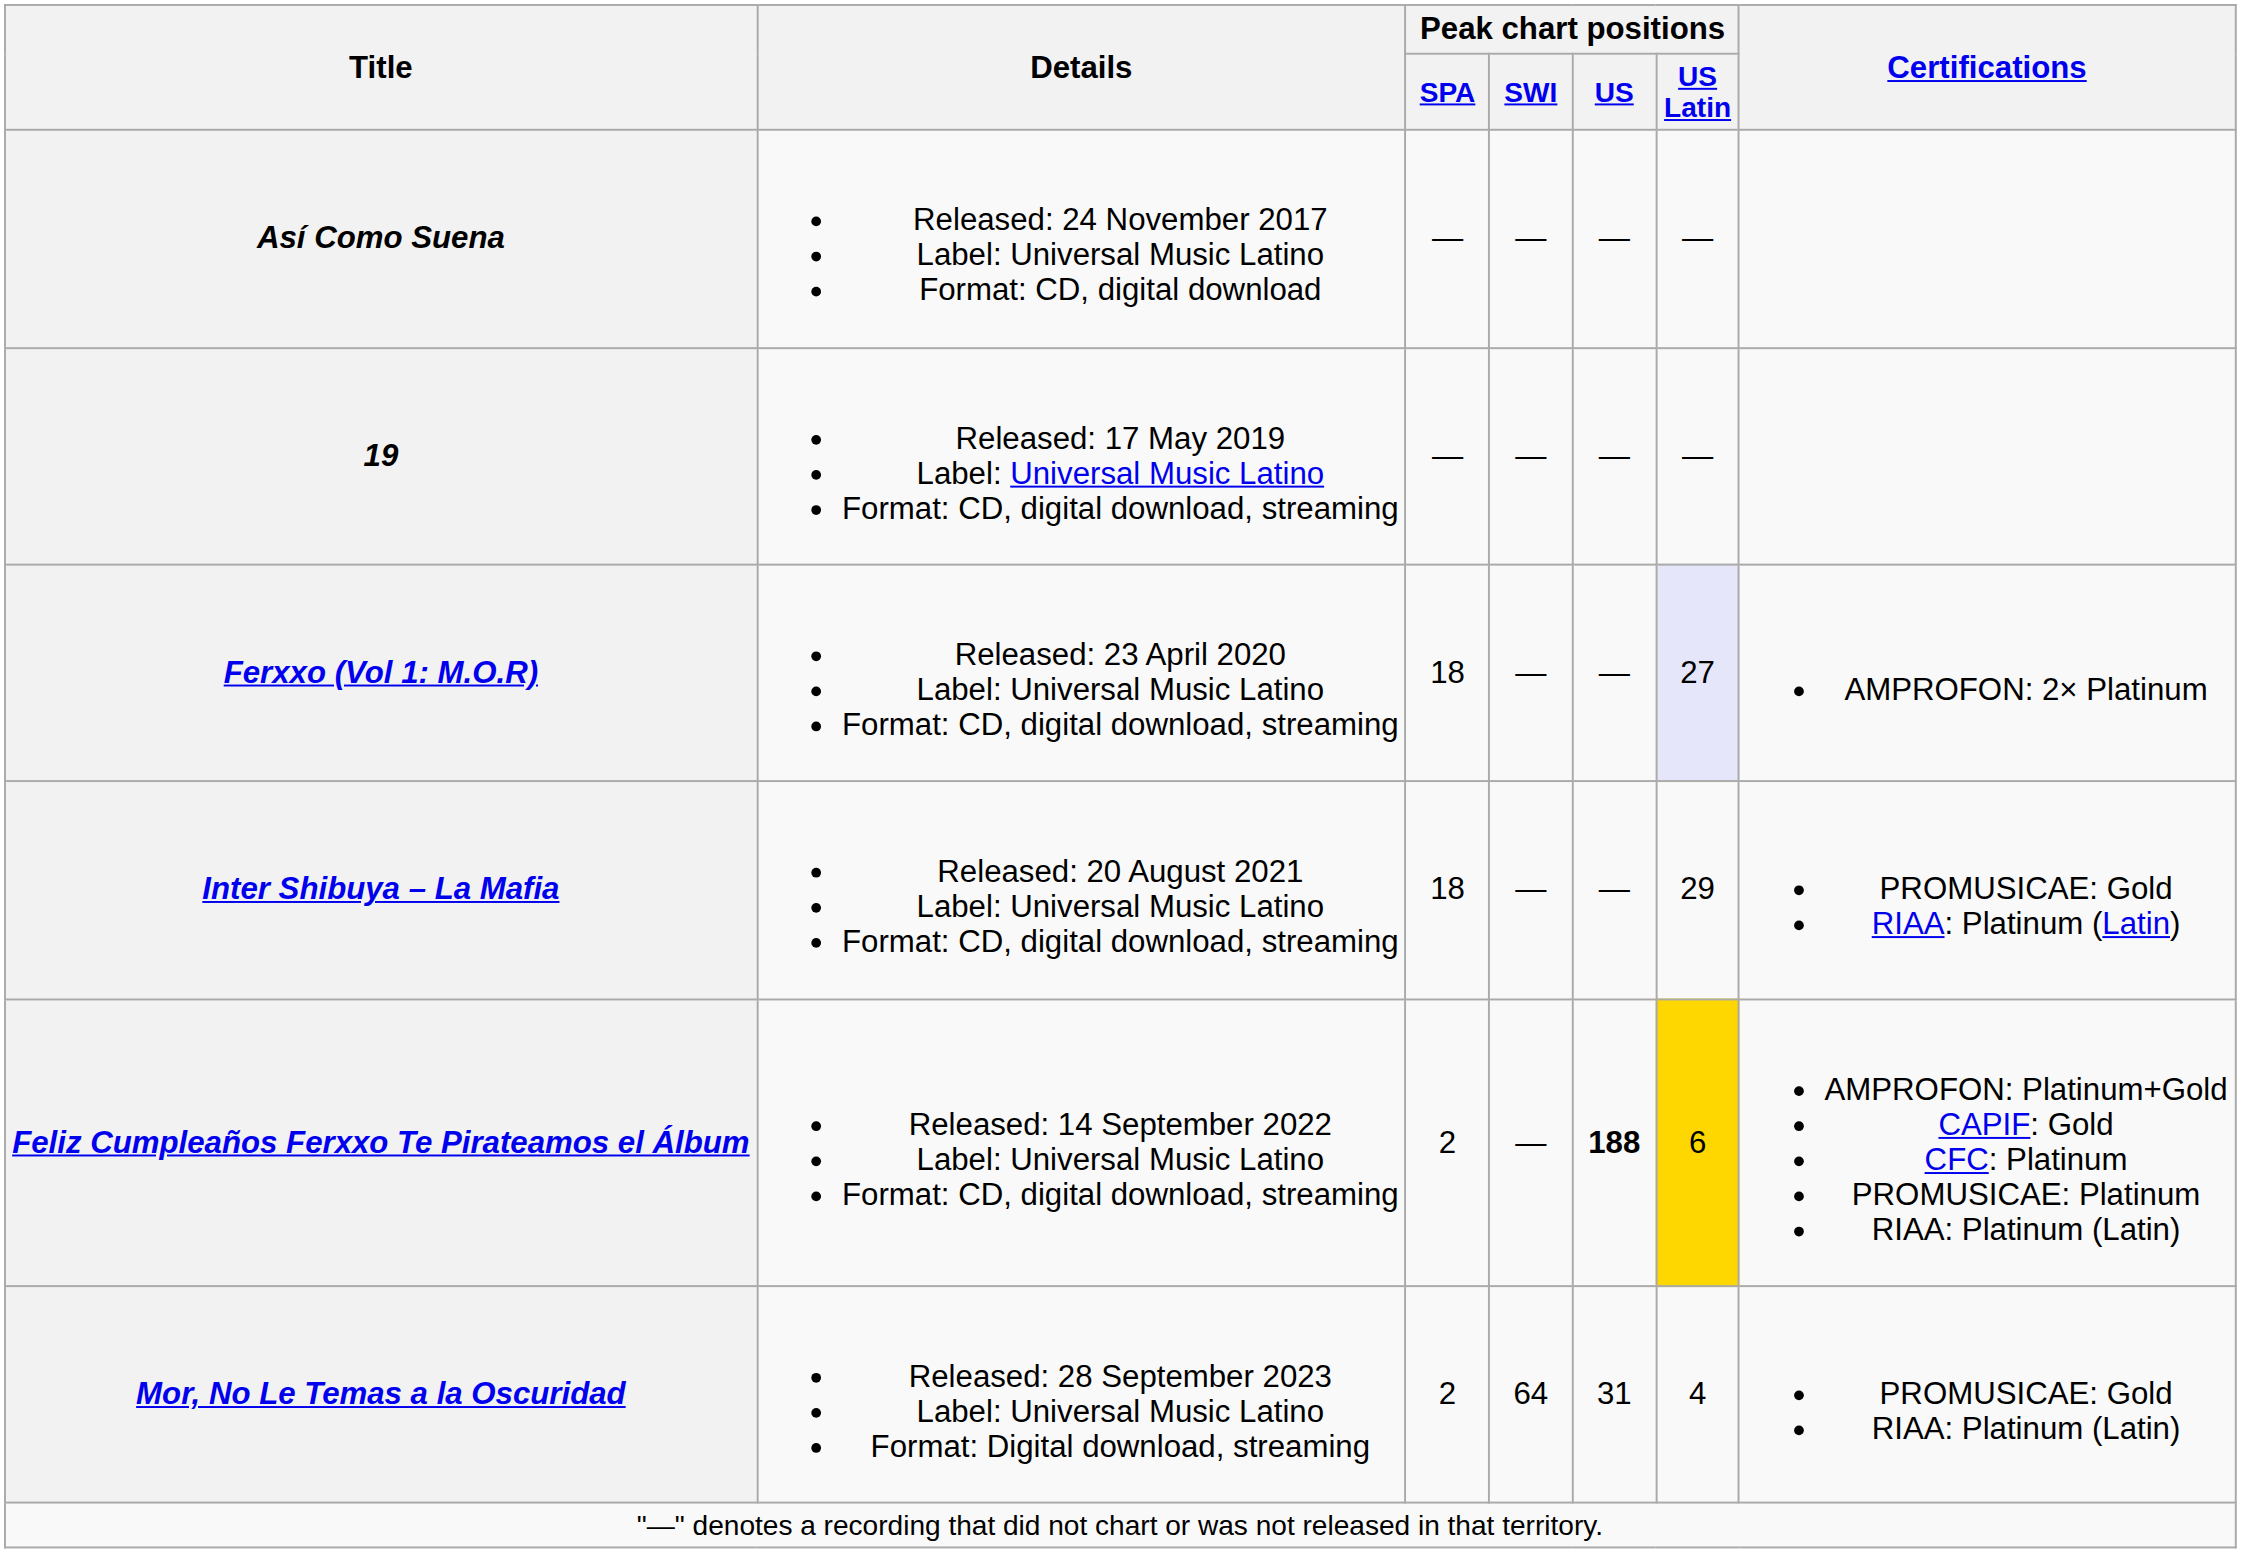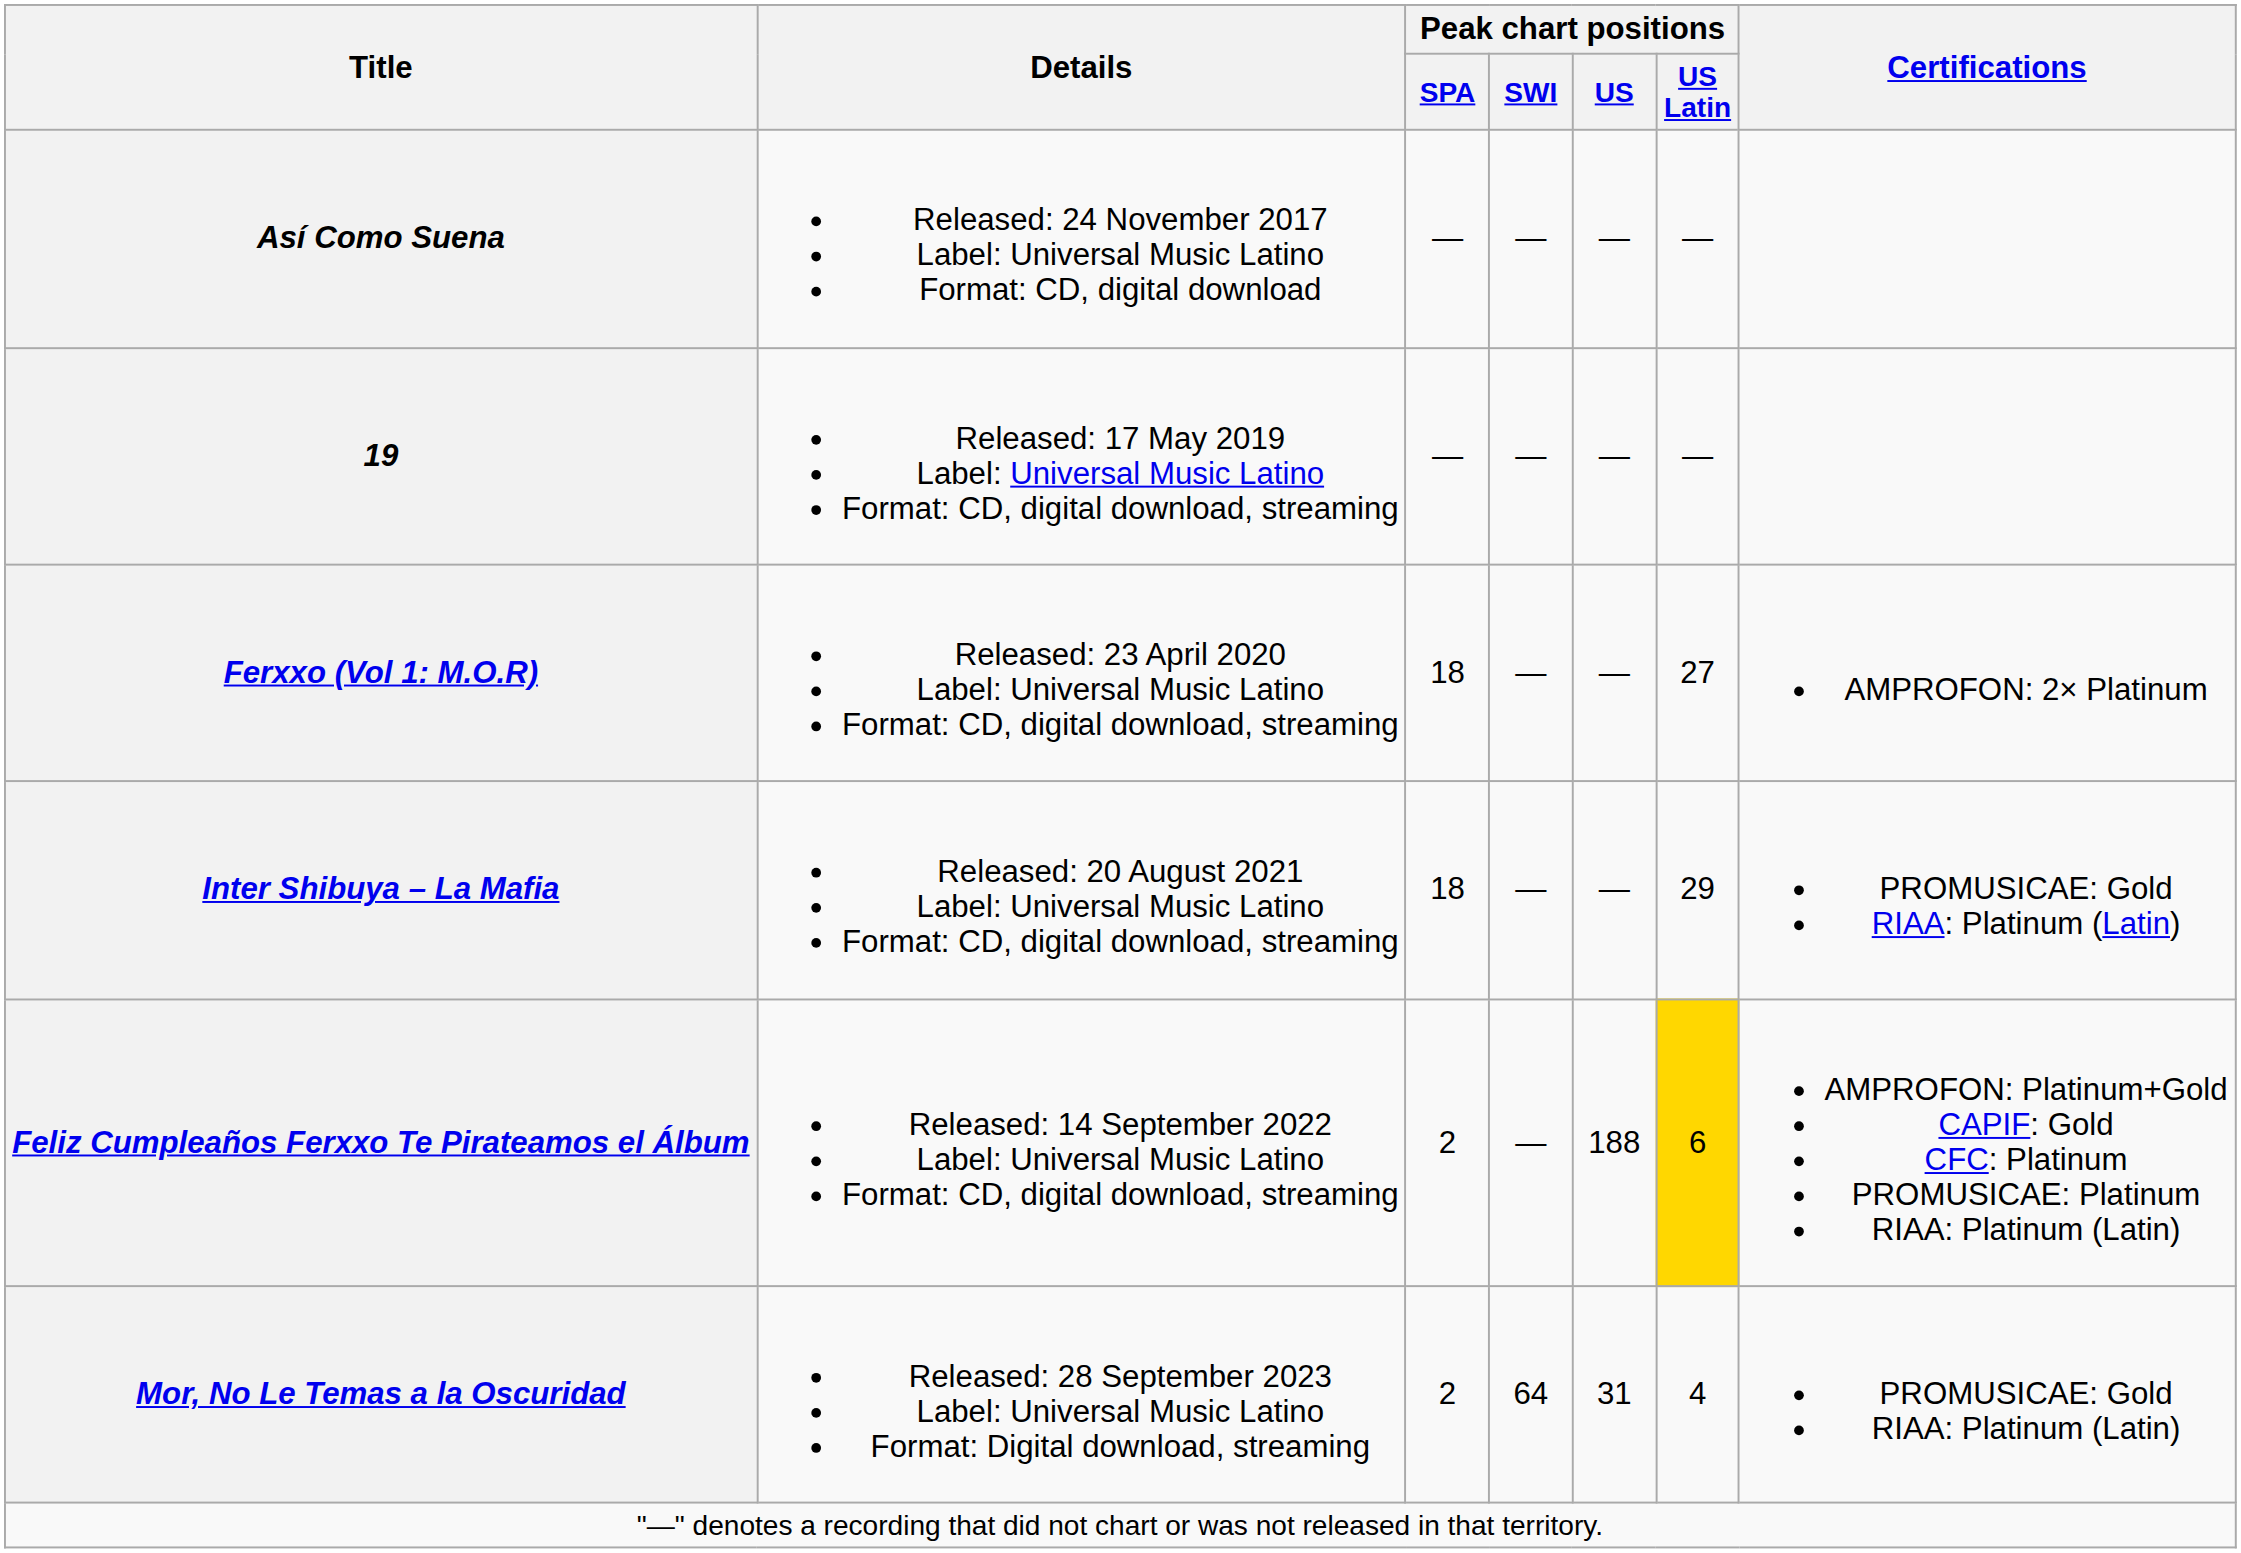(1698, 672) lavender background -> (1698, 672) no background
(1614, 1141) bold -> (1614, 1141) normal
